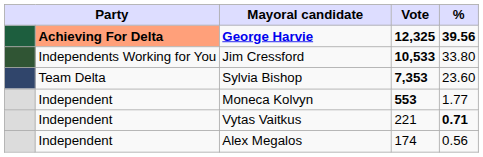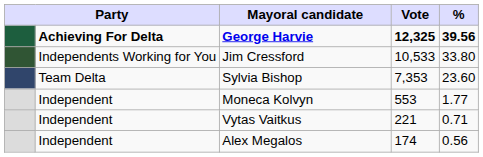(101, 36) lightsalmon background -> (101, 36) no background
(415, 57) bold -> (415, 57) normal
(411, 78) bold -> (411, 78) normal
(406, 99) bold -> (406, 99) normal
(455, 120) bold -> (455, 120) normal
